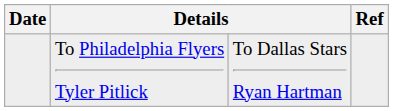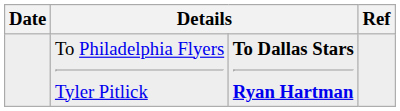(290, 70) normal -> (293, 70) bold
